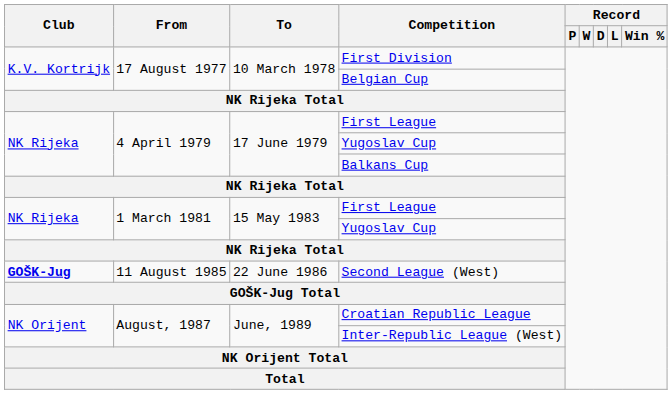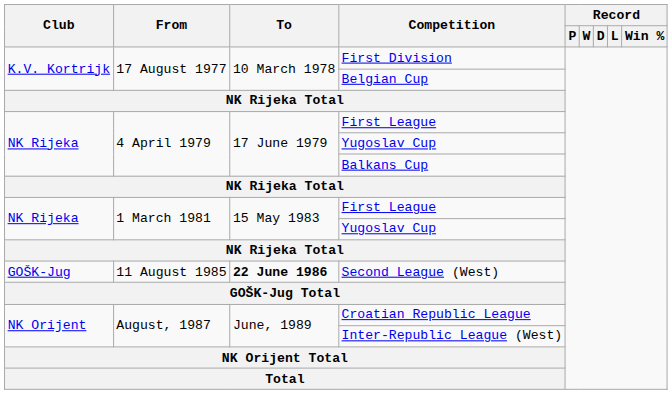(39, 272) bold -> (39, 272) normal
(280, 272) normal -> (280, 272) bold
